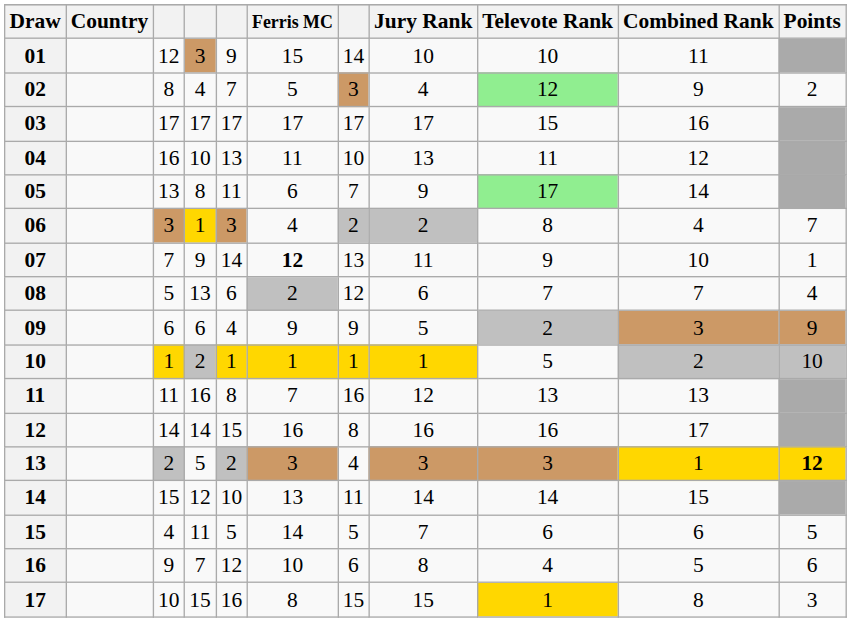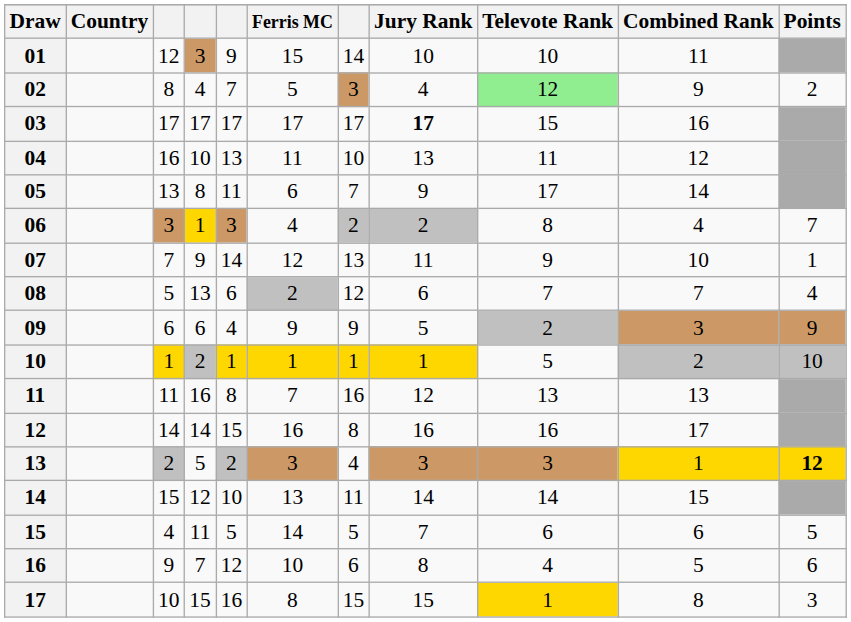(423, 123) normal -> (423, 123) bold
(548, 191) lightgreen background -> (548, 191) no background
(292, 259) bold -> (292, 259) normal
